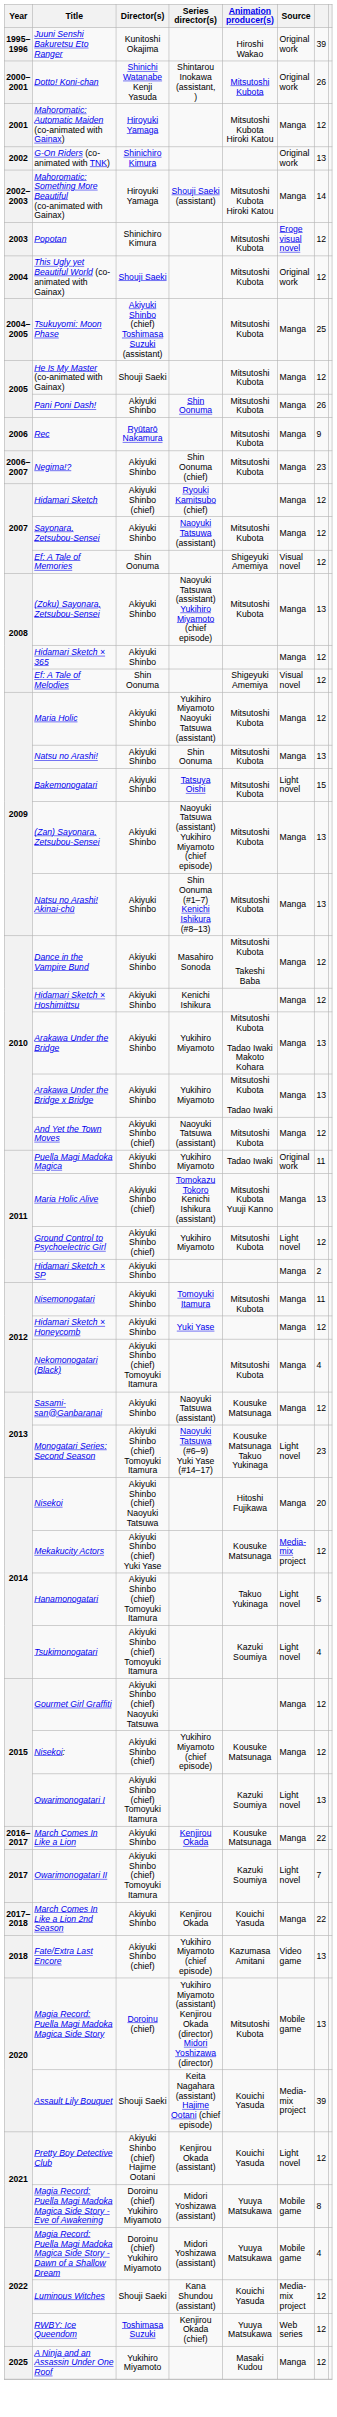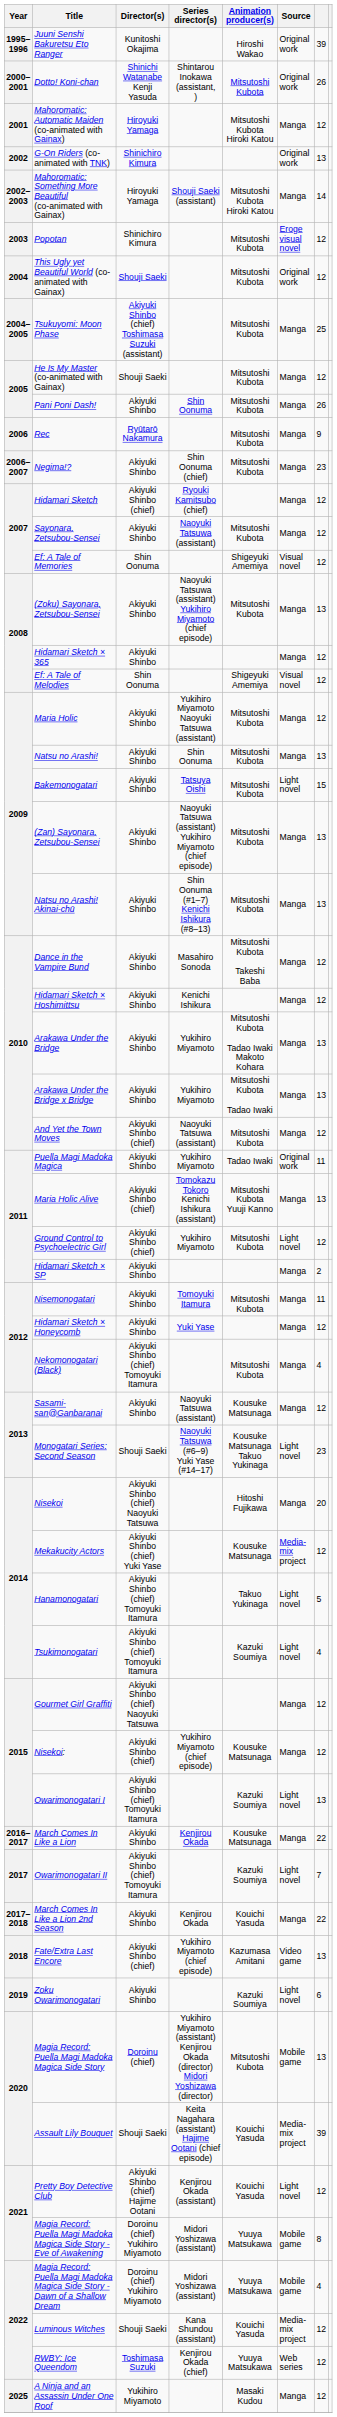(143, 1451) Akiyuki Shinbo (chief) Tomoyuki Itamura -> (143, 1451) Shouji Saeki
+ row: (67, 1994)
